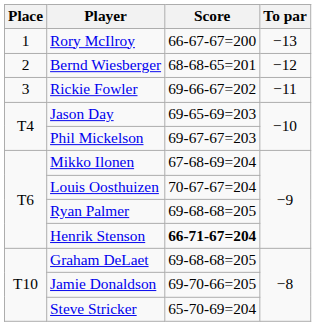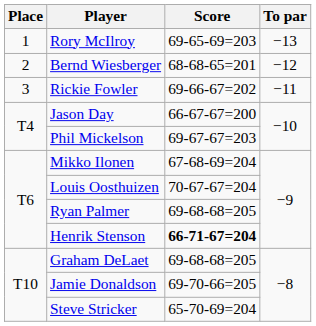(212, 41) 66-67-67=200 -> (212, 41) 69-65-69=203
(212, 114) 69-65-69=203 -> (212, 114) 66-67-67=200
